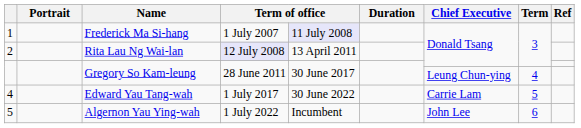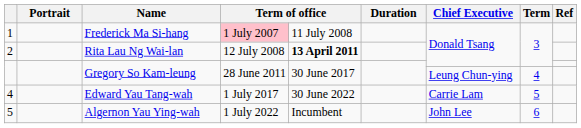(251, 32) no background -> (251, 32) pink background
(322, 32) lavender background -> (322, 32) no background
(254, 51) lavender background -> (254, 51) no background
(324, 51) normal -> (325, 51) bold
